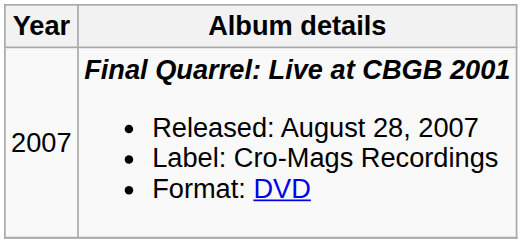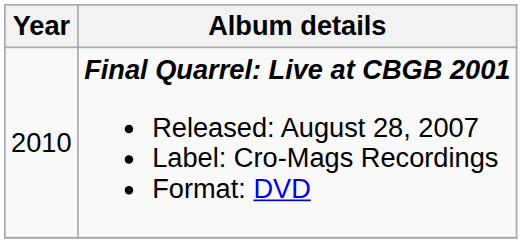(41, 142) 2007 -> (41, 142) 2010
